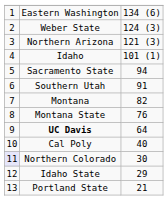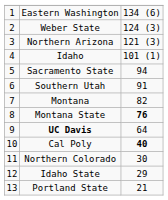(142, 115) normal -> (142, 115) bold
(142, 144) normal -> (142, 144) bold
(12, 159) lavender background -> (12, 159) no background
